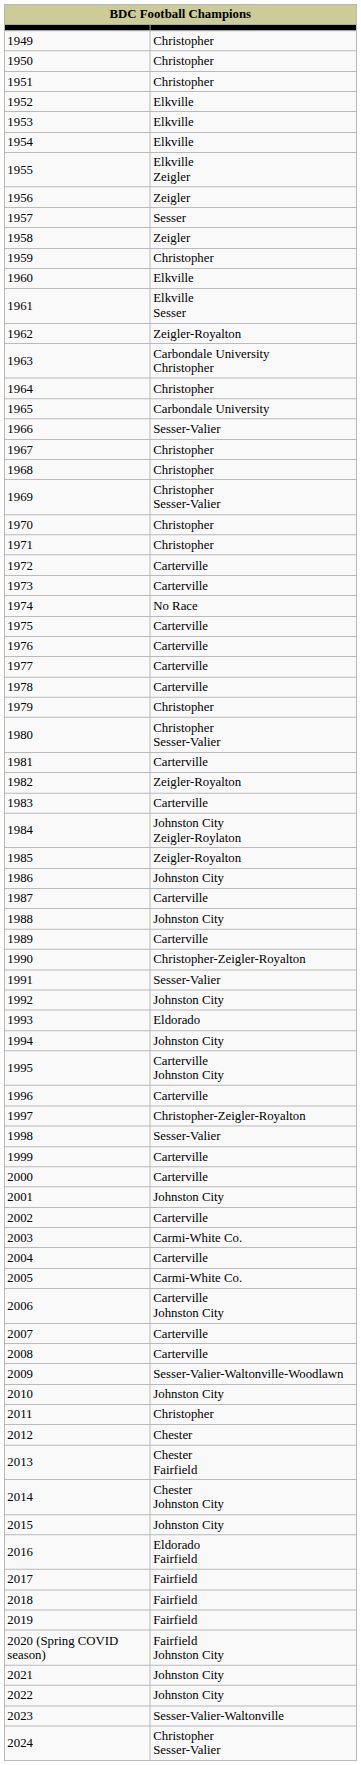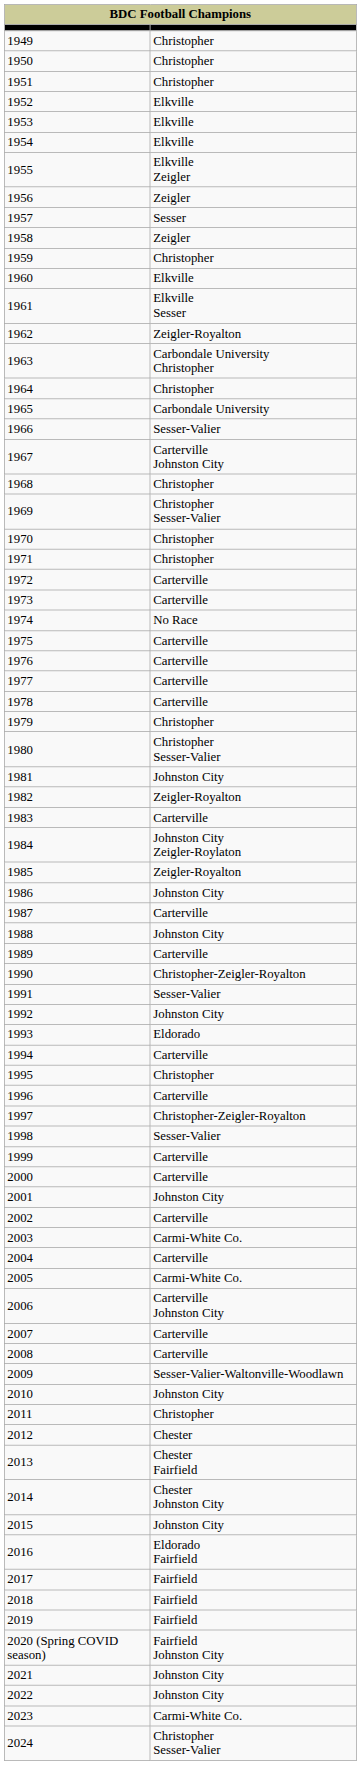(183, 449) Christopher -> (189, 456) Carterville Johnston City
(181, 762) Carterville -> (189, 776) Johnston City
(189, 1040) Johnston City -> (181, 1055) Carterville
(189, 1068) Carterville Johnston City -> (183, 1075) Christopher
(219, 1715) Sesser-Valier-Waltonville -> (198, 1715) Carmi-White Co.
